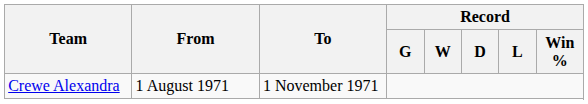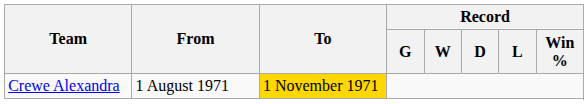(321, 85) no background -> (321, 85) gold background
